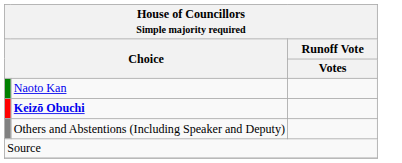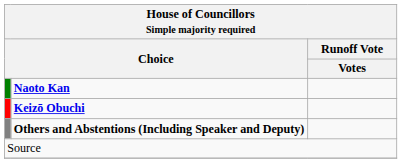(40, 88) normal -> (42, 88) bold
(149, 128) normal -> (159, 128) bold
